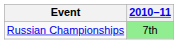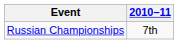(150, 30) lightgreen background -> (150, 30) no background
